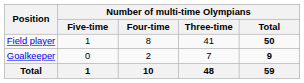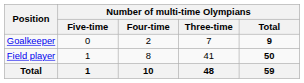rows swapped: (31, 42) <-> (31, 56)
